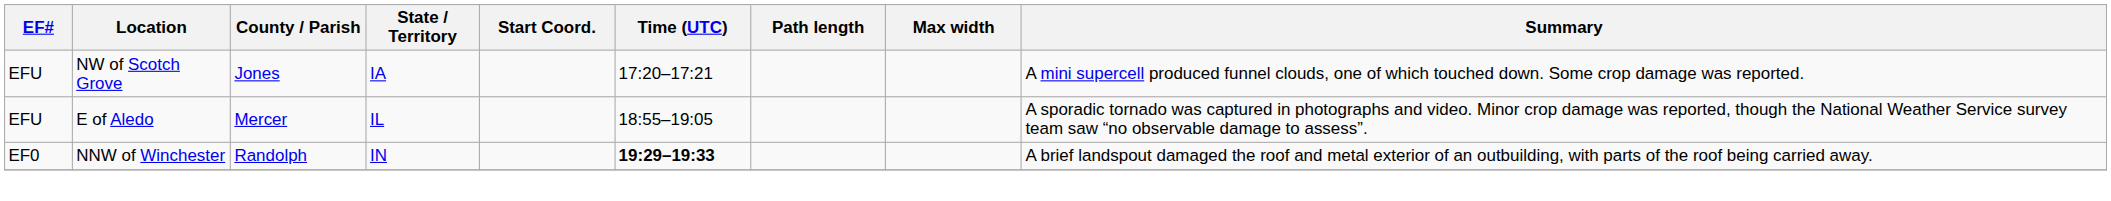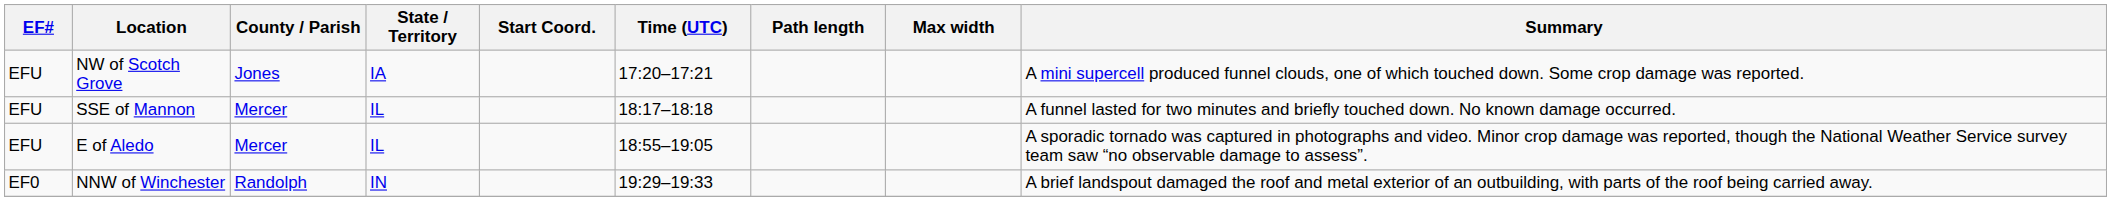+ row: (136, 109)
(667, 155) bold -> (666, 182) normal
